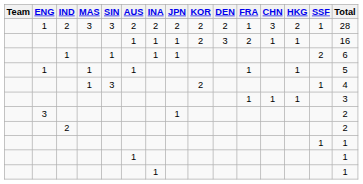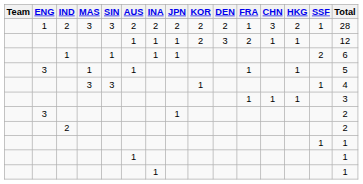(345, 40) 16 -> (345, 40) 12
(44, 70) 1 -> (44, 70) 3
(89, 84) 1 -> (89, 84) 3
(201, 84) 2 -> (201, 84) 1
